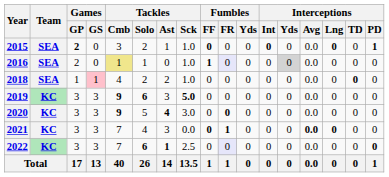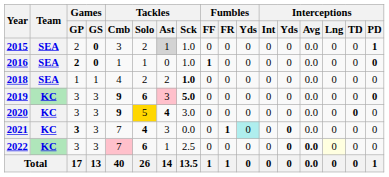(77, 46) bold -> (77, 46) normal
(96, 46) normal -> (96, 46) bold
(167, 46) no background -> (167, 46) lightgrey background
(209, 46) bold -> (209, 46) normal
(269, 46) bold -> (269, 46) normal
(334, 46) bold -> (334, 46) normal
(77, 63) normal -> (77, 63) bold
(96, 63) normal -> (96, 63) bold
(119, 63) khaki background -> (119, 63) no background
(227, 63) lavender background -> (227, 63) no background
(289, 63) lightgrey background -> (289, 63) no background
(375, 63) normal -> (375, 63) bold
(96, 79) pink background -> (96, 79) no background
(189, 79) normal -> (189, 79) bold
(355, 79) bold -> (355, 79) normal
(167, 96) no background -> (167, 96) pink background
(375, 96) normal -> (375, 96) bold
(145, 113) no background -> (145, 113) gold background
(227, 113) bold -> (227, 113) normal
(355, 113) normal -> (355, 113) bold
(77, 130) normal -> (77, 130) bold
(145, 130) normal -> (145, 130) bold
(209, 130) bold -> (209, 130) normal
(248, 130) no background -> (248, 130) paleturquoise background
(289, 130) normal -> (289, 130) bold
(311, 130) bold -> (311, 130) normal
(334, 130) bold -> (334, 130) normal
(119, 146) no background -> (119, 146) pink background
(167, 146) bold -> (167, 146) normal
(227, 146) lavender background -> (227, 146) no background
(289, 146) normal -> (289, 146) bold
(311, 146) normal -> (311, 146) bold
(334, 146) no background -> (334, 146) lightyellow background
(375, 146) bold -> (375, 146) normal
